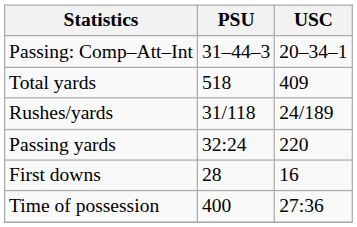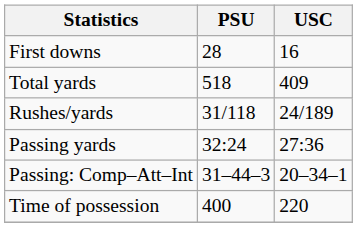rows swapped: (55, 175) <-> (101, 51)
(294, 144) 220 -> (301, 144) 27:36
(301, 206) 27:36 -> (294, 206) 220
